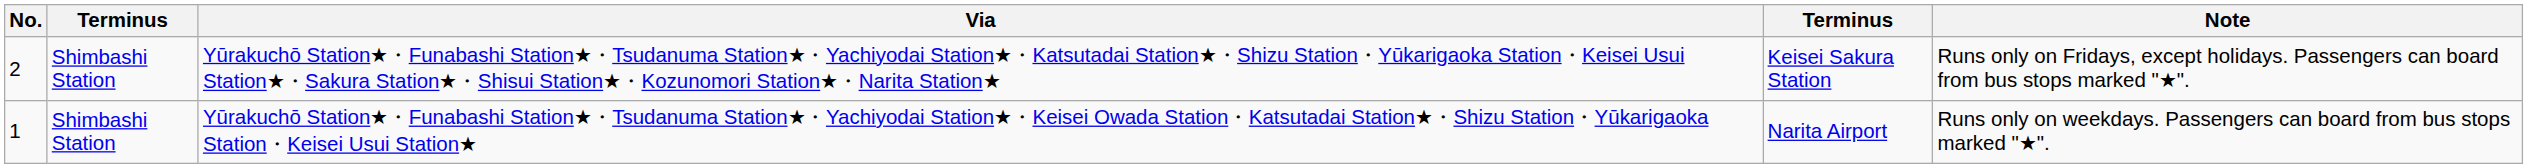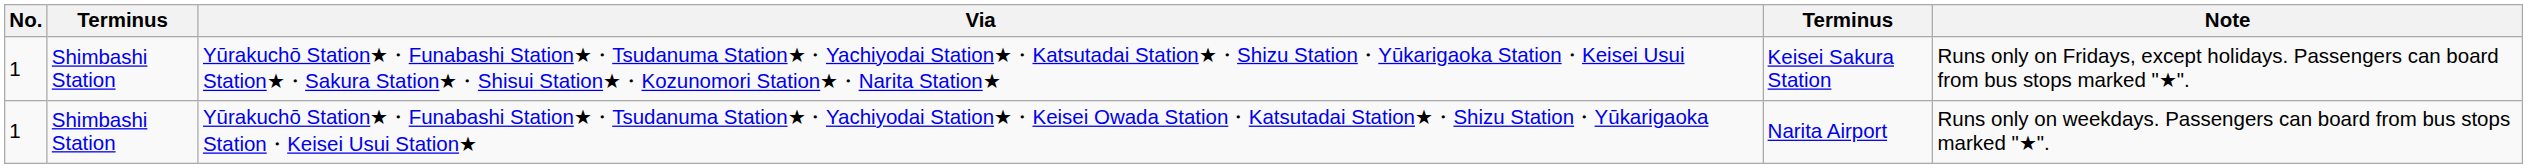(15, 68) 2 -> (15, 68) 1
